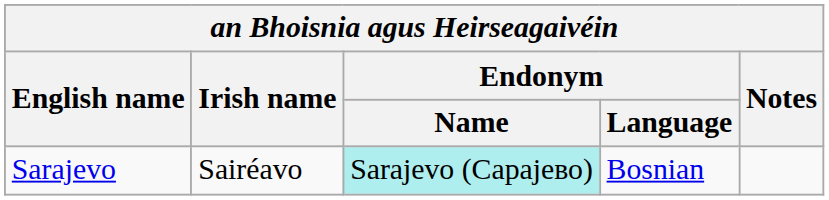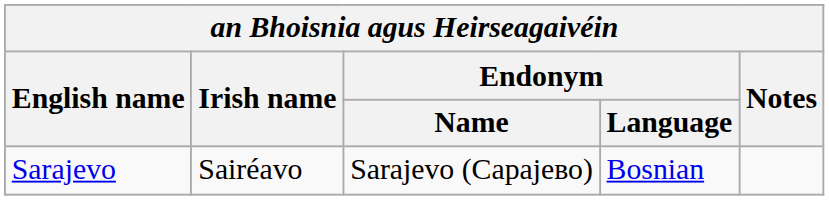(471, 169) paleturquoise background -> (471, 169) no background
